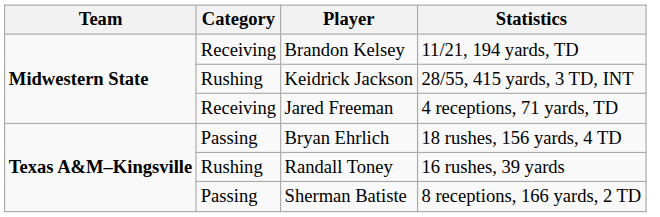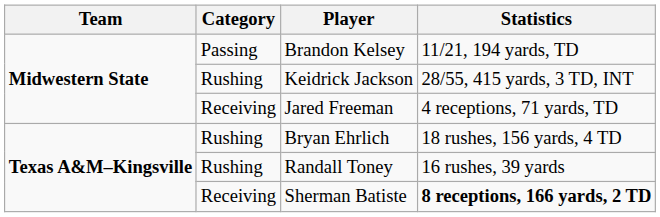(238, 49) Receiving -> (229, 49) Passing
(229, 137) Passing -> (232, 137) Rushing
(229, 196) Passing -> (238, 196) Receiving
(531, 196) normal -> (536, 196) bold
